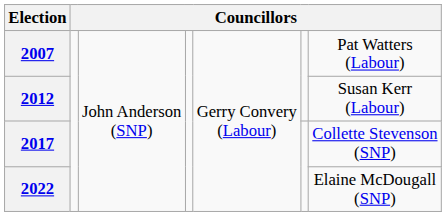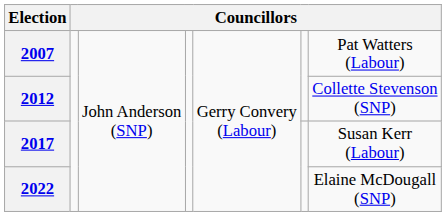(375, 98) Susan Kerr (Labour) -> (375, 98) Collette Stevenson (SNP)
(375, 143) Collette Stevenson (SNP) -> (375, 143) Susan Kerr (Labour)
